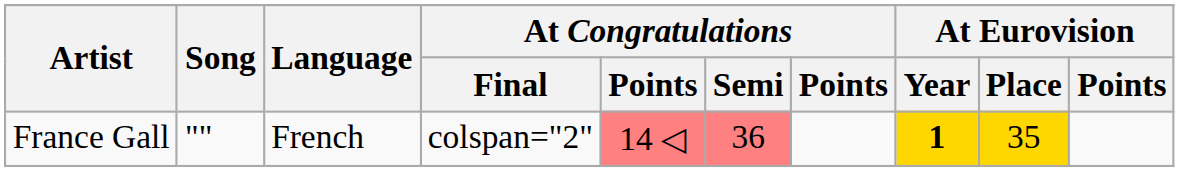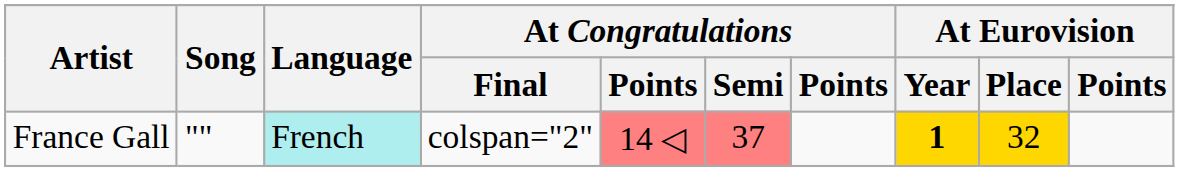(318, 138) no background -> (318, 138) paleturquoise background
(748, 138) 36 -> (748, 138) 37
(1024, 138) 35 -> (1024, 138) 32
